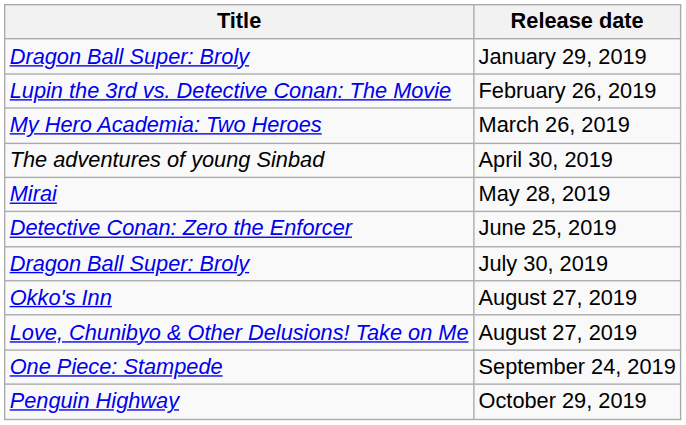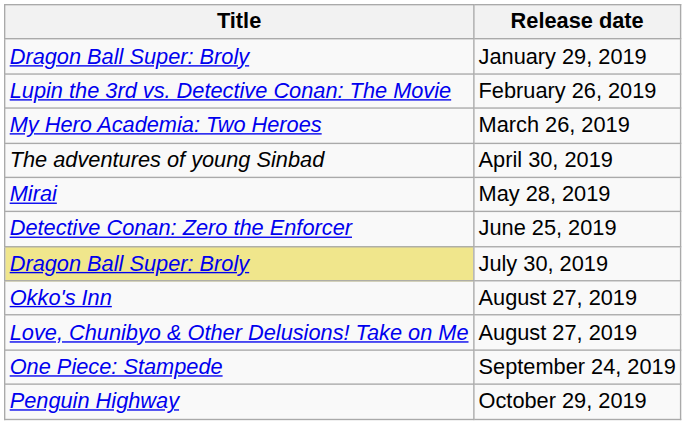(129, 263) no background -> (129, 263) khaki background
